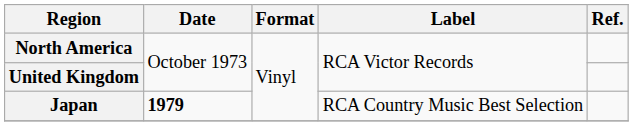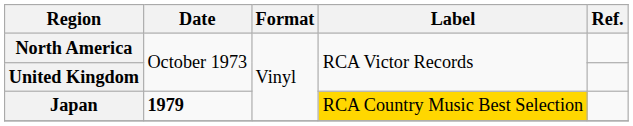(453, 105) no background -> (453, 105) gold background
